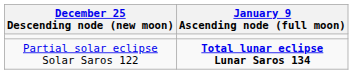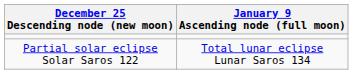(262, 54) bold -> (262, 54) normal
